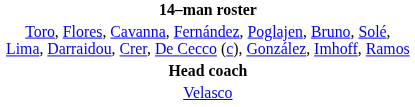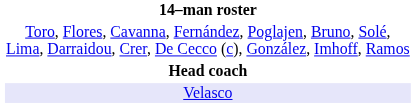(208, 93) no background -> (208, 93) lavender background
